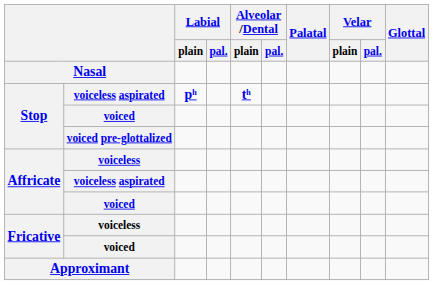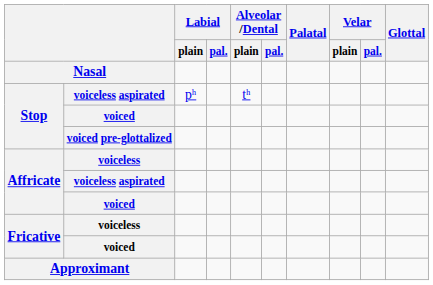(191, 94) bold -> (191, 94) normal
(246, 94) bold -> (246, 94) normal
